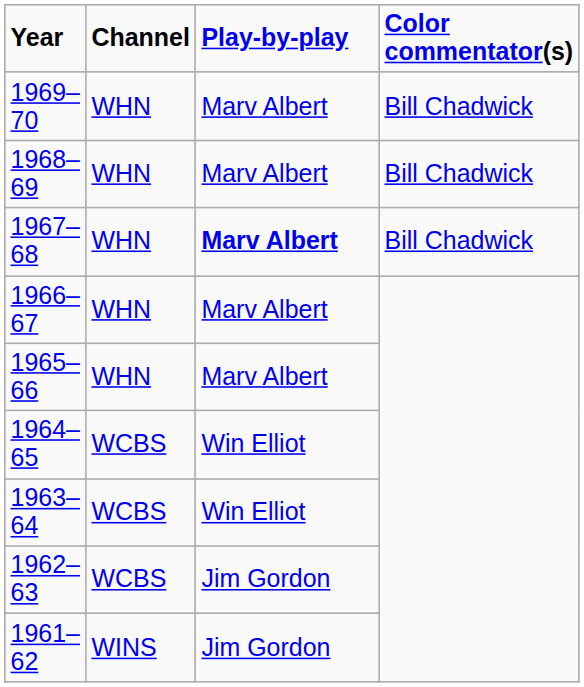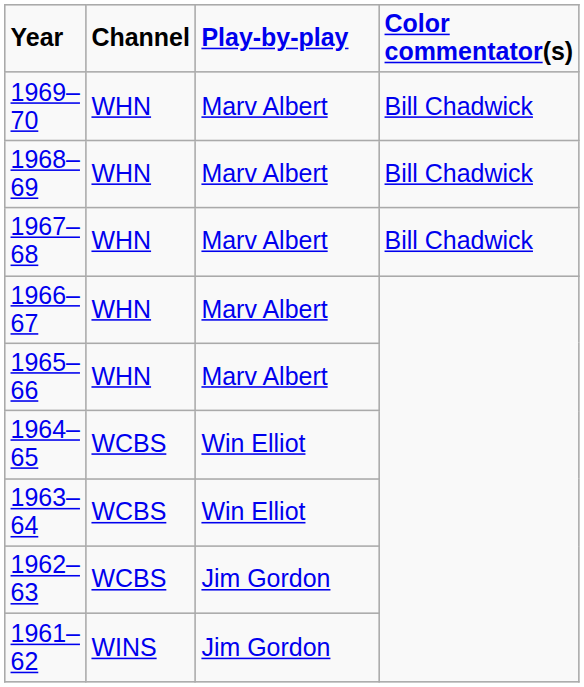(270, 241) bold -> (265, 241) normal
